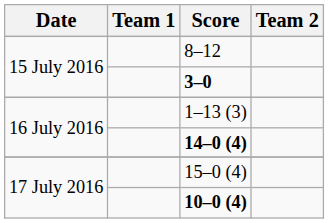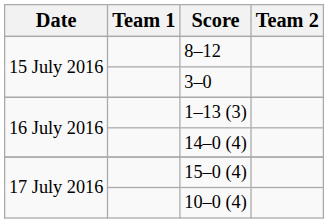(198, 81) bold -> (198, 81) normal
(216, 142) bold -> (216, 142) normal
(216, 202) bold -> (216, 202) normal
